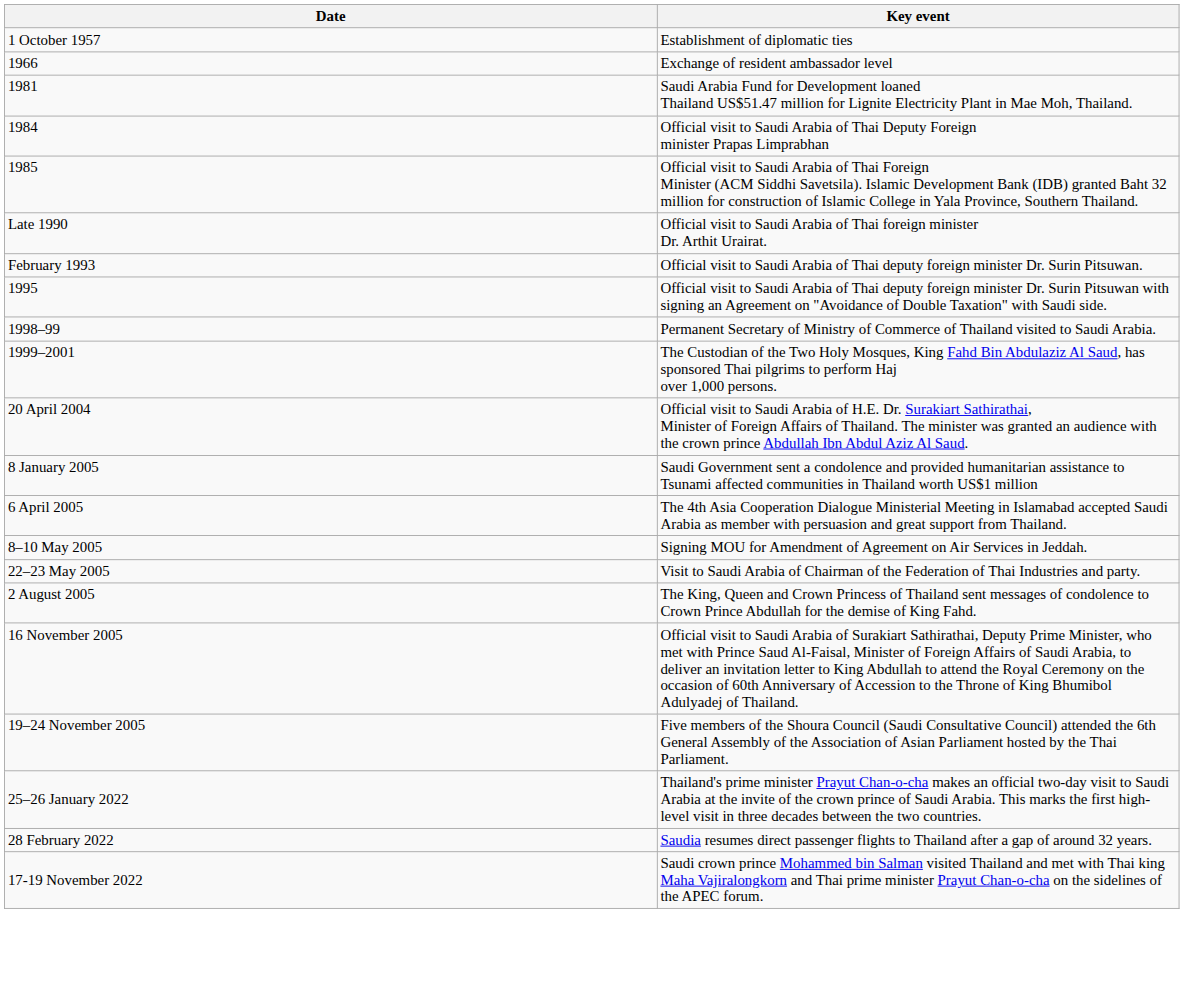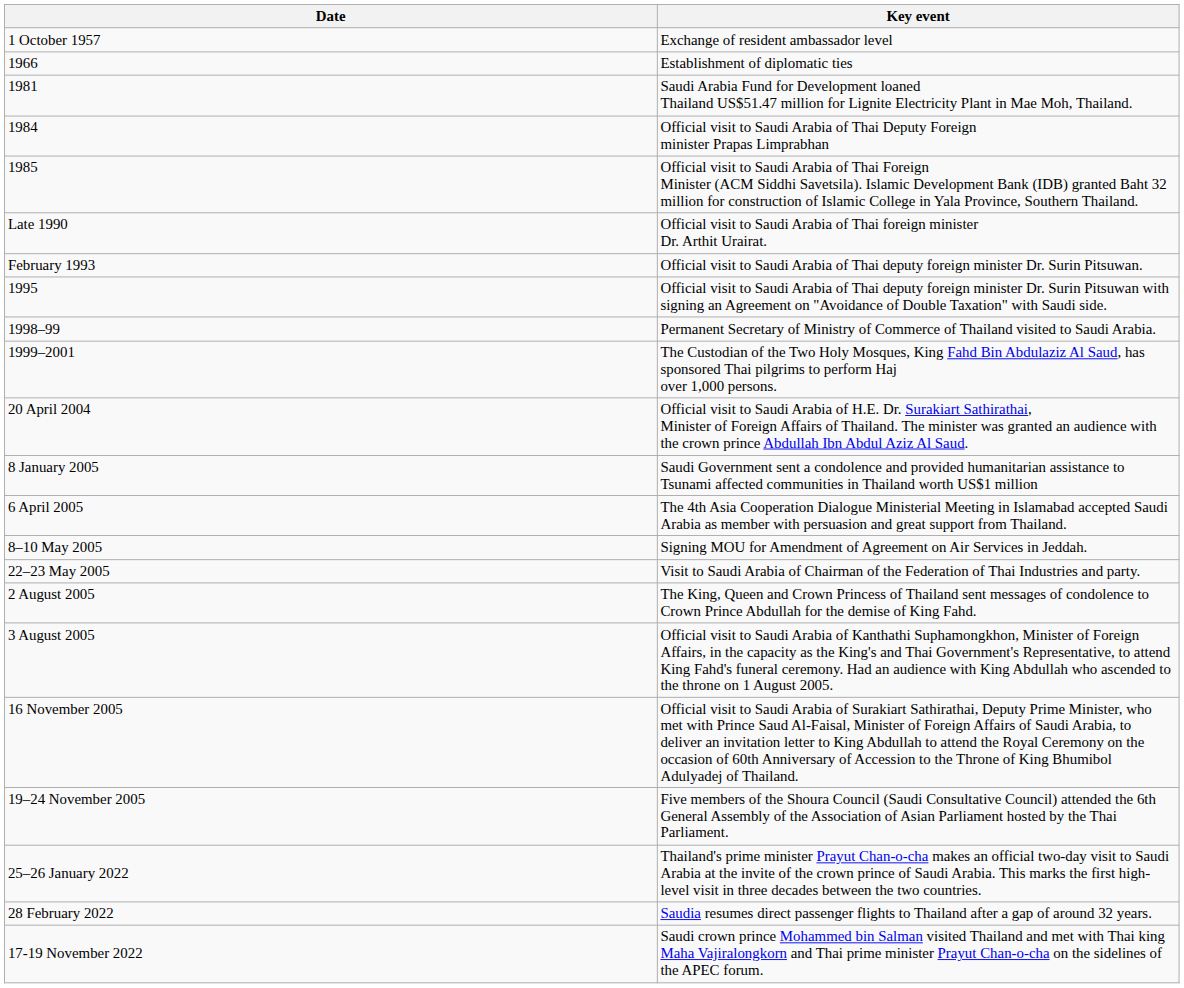(757, 39) Establishment of diplomatic ties -> (777, 39) Exchange of resident ambassador level
(777, 63) Exchange of resident ambassador level -> (757, 63) Establishment of diplomatic ties
+ row: (51, 635)
